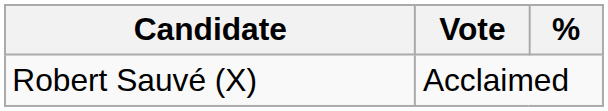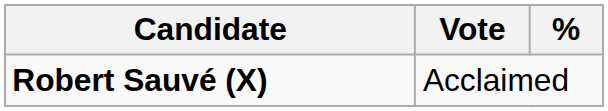(135, 79) normal -> (140, 79) bold
